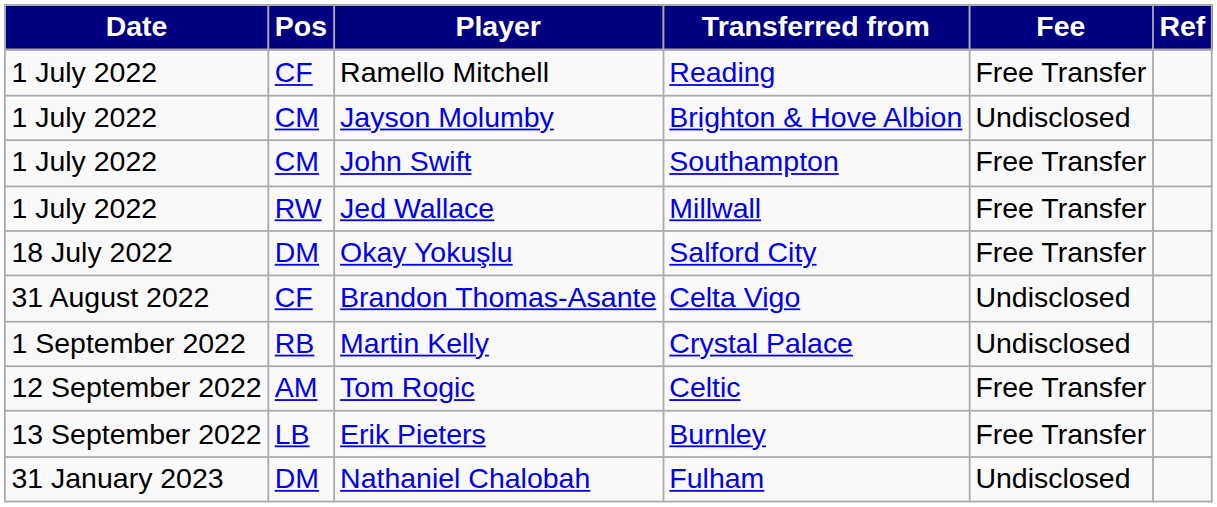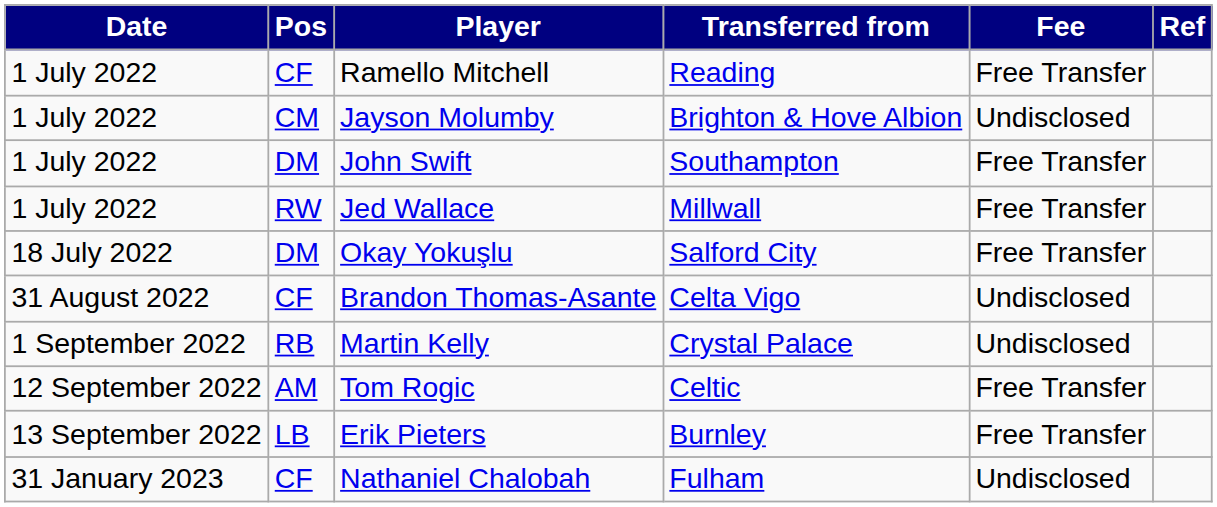(297, 162) CM -> (297, 162) DM
(297, 478) DM -> (294, 478) CF
